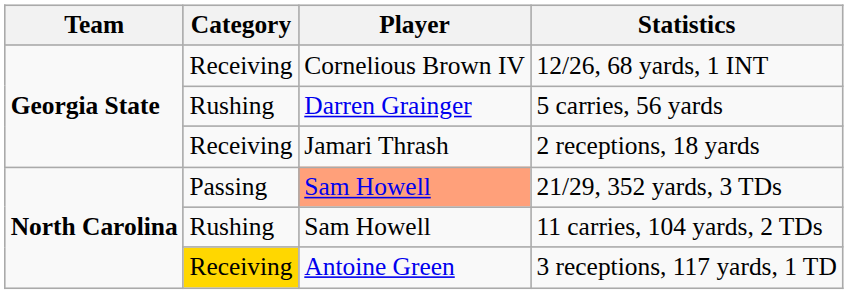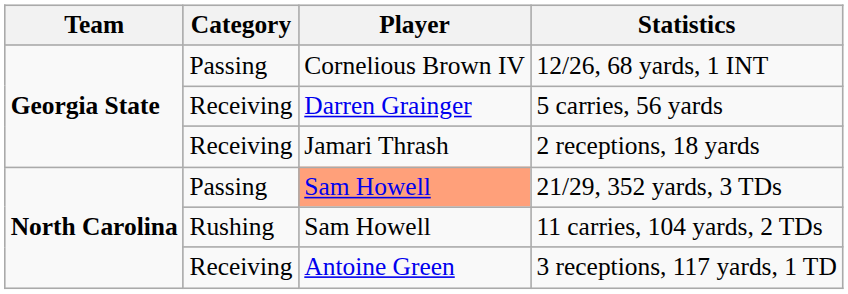(241, 65) Receiving -> (228, 65) Passing
(232, 105) Rushing -> (241, 105) Receiving
(241, 267) gold background -> (241, 267) no background
